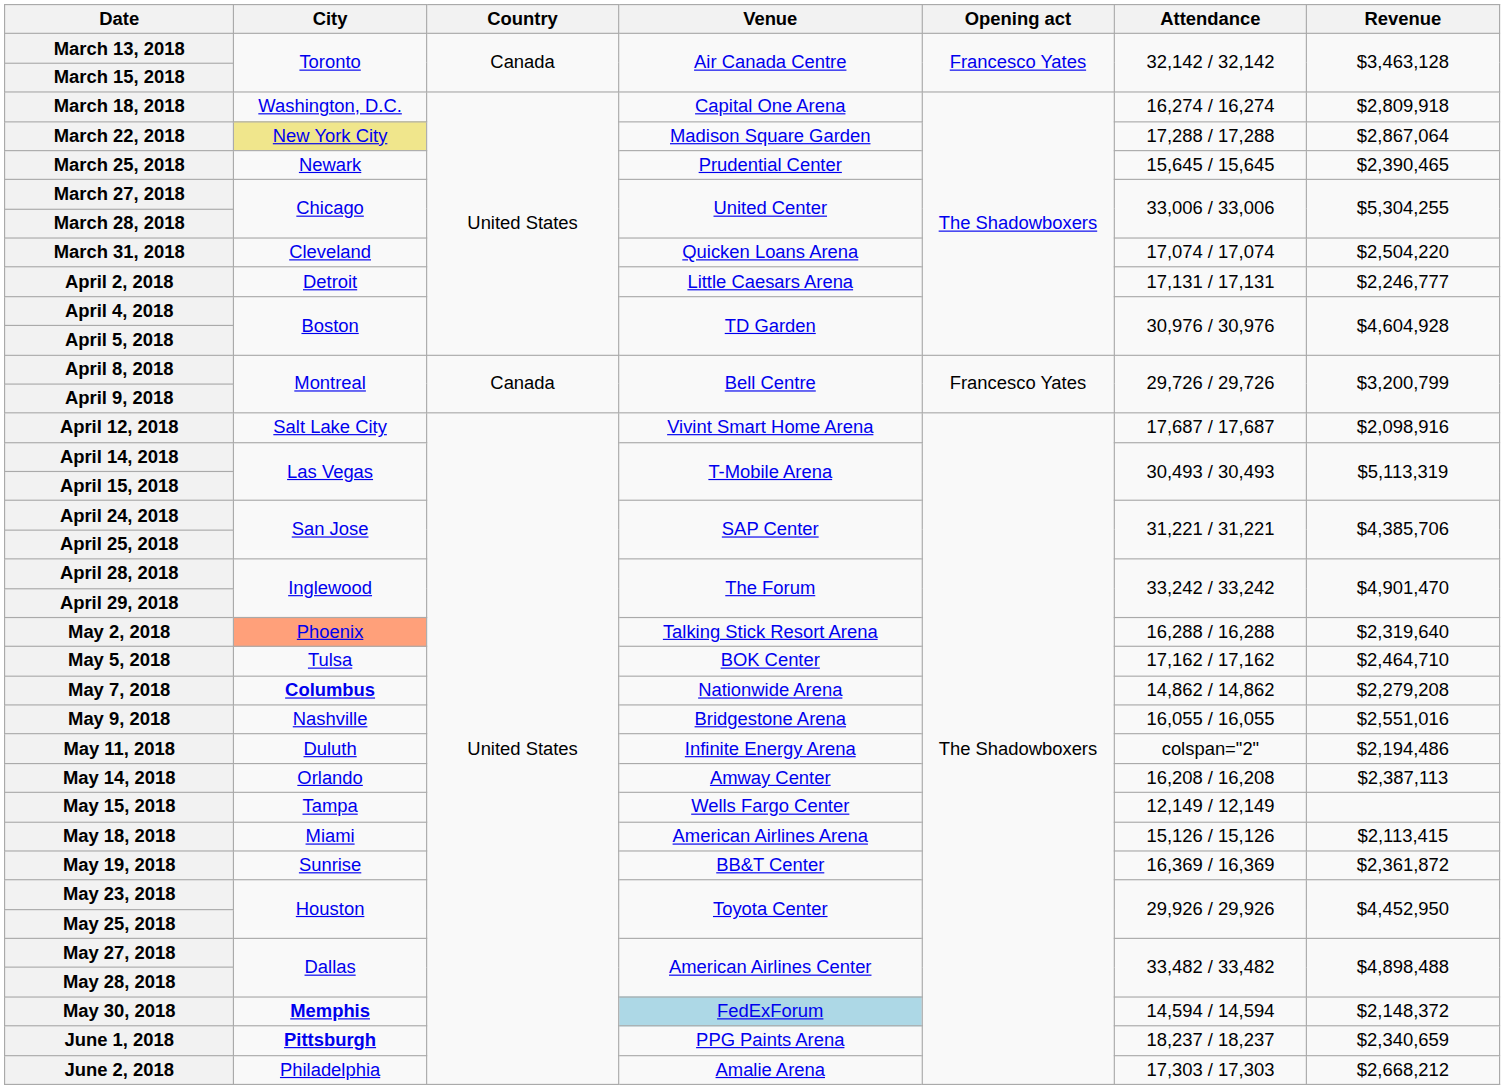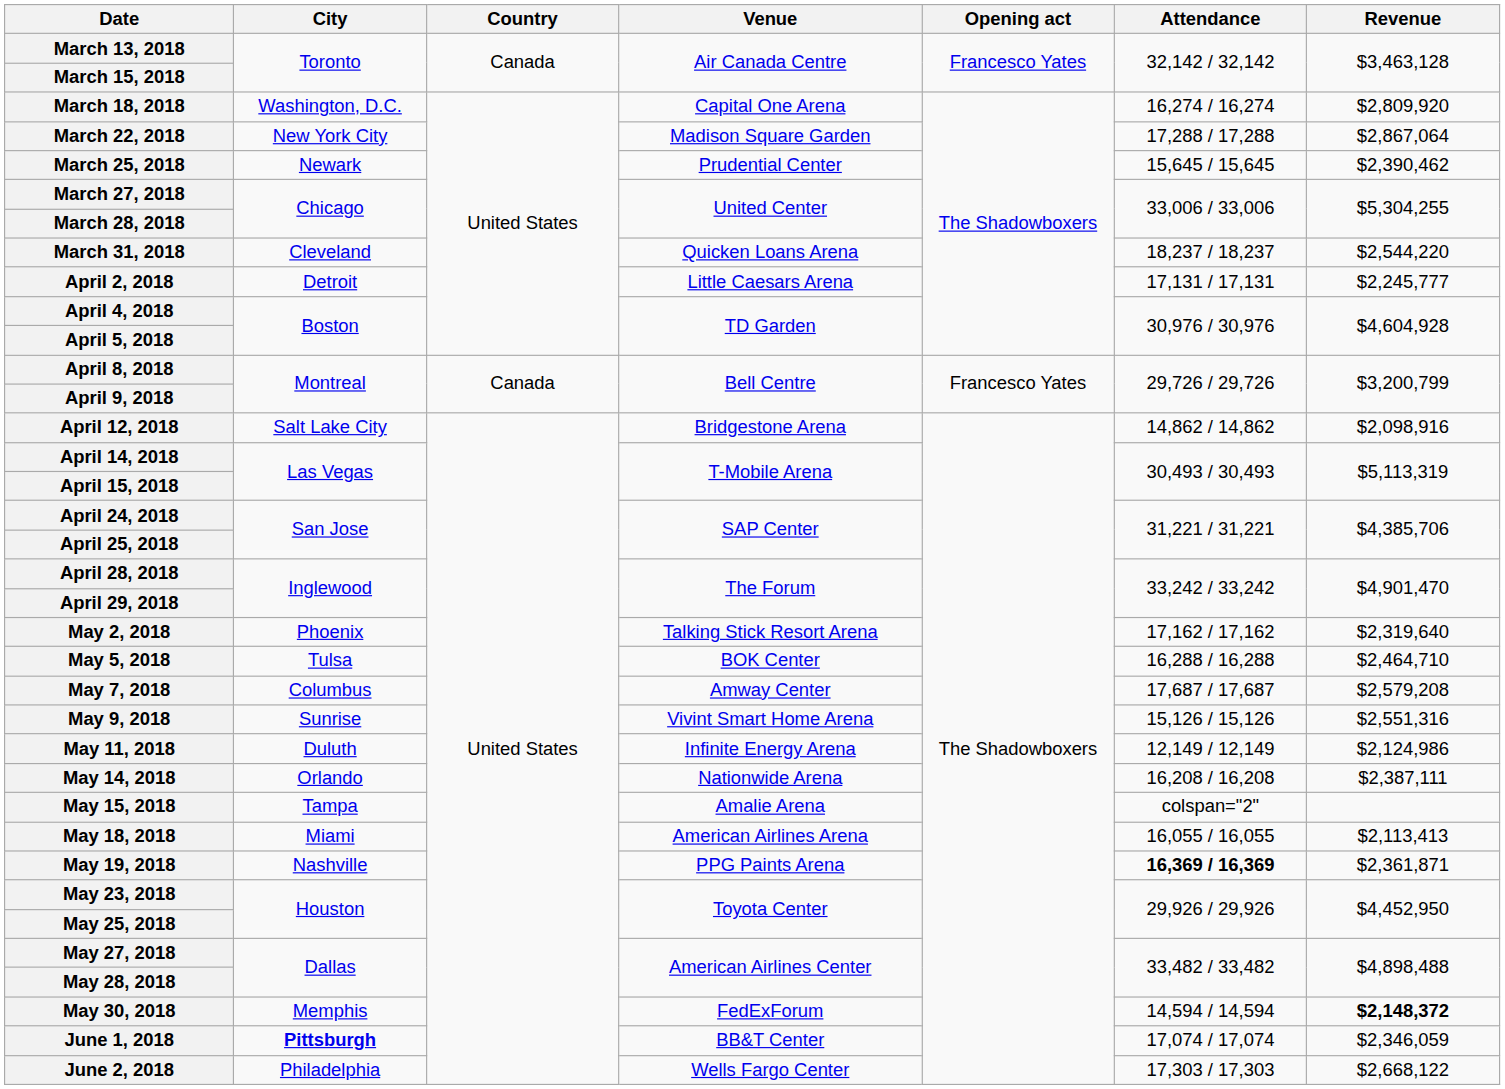(1403, 106) $2,809,918 -> (1403, 106) $2,809,920
(330, 135) khaki background -> (330, 135) no background
(1403, 164) $2,390,465 -> (1403, 164) $2,390,462
(1210, 252) 17,074 / 17,074 -> (1210, 252) 18,237 / 18,237
(1403, 252) $2,504,220 -> (1403, 252) $2,544,220
(1403, 281) $2,246,777 -> (1403, 281) $2,245,777
(770, 427) Vivint Smart Home Arena -> (770, 427) Bridgestone Arena
(1210, 427) 17,687 / 17,687 -> (1210, 427) 14,862 / 14,862
(330, 631) lightsalmon background -> (330, 631) no background
(1210, 631) 16,288 / 16,288 -> (1210, 631) 17,162 / 17,162
(1210, 661) 17,162 / 17,162 -> (1210, 661) 16,288 / 16,288
(330, 690) bold -> (330, 690) normal
(770, 690) Nationwide Arena -> (770, 690) Amway Center
(1210, 690) 14,862 / 14,862 -> (1210, 690) 17,687 / 17,687
(1403, 690) $2,279,208 -> (1403, 690) $2,579,208
(330, 719) Nashville -> (330, 719) Sunrise
(770, 719) Bridgestone Arena -> (770, 719) Vivint Smart Home Arena
(1210, 719) 16,055 / 16,055 -> (1210, 719) 15,126 / 15,126
(1403, 719) $2,551,016 -> (1403, 719) $2,551,316
(1210, 748) colspan="2" -> (1210, 748) 12,149 / 12,149
(1403, 748) $2,194,486 -> (1403, 748) $2,124,986
(770, 777) Amway Center -> (770, 777) Nationwide Arena
(1403, 777) $2,387,113 -> (1403, 777) $2,387,111
(770, 806) Wells Fargo Center -> (770, 806) Amalie Arena
(1210, 806) 12,149 / 12,149 -> (1210, 806) colspan="2"
(1210, 836) 15,126 / 15,126 -> (1210, 836) 16,055 / 16,055
(1403, 836) $2,113,415 -> (1403, 836) $2,113,413
(330, 865) Sunrise -> (330, 865) Nashville
(770, 865) BB&T Center -> (770, 865) PPG Paints Arena
(1210, 865) normal -> (1210, 865) bold
(1403, 865) $2,361,872 -> (1403, 865) $2,361,871
(330, 1011) bold -> (330, 1011) normal
(770, 1011) lightblue background -> (770, 1011) no background
(1403, 1011) normal -> (1403, 1011) bold
(770, 1040) PPG Paints Arena -> (770, 1040) BB&T Center
(1210, 1040) 18,237 / 18,237 -> (1210, 1040) 17,074 / 17,074
(1403, 1040) $2,340,659 -> (1403, 1040) $2,346,059
(770, 1069) Amalie Arena -> (770, 1069) Wells Fargo Center
(1403, 1069) $2,668,212 -> (1403, 1069) $2,668,122
